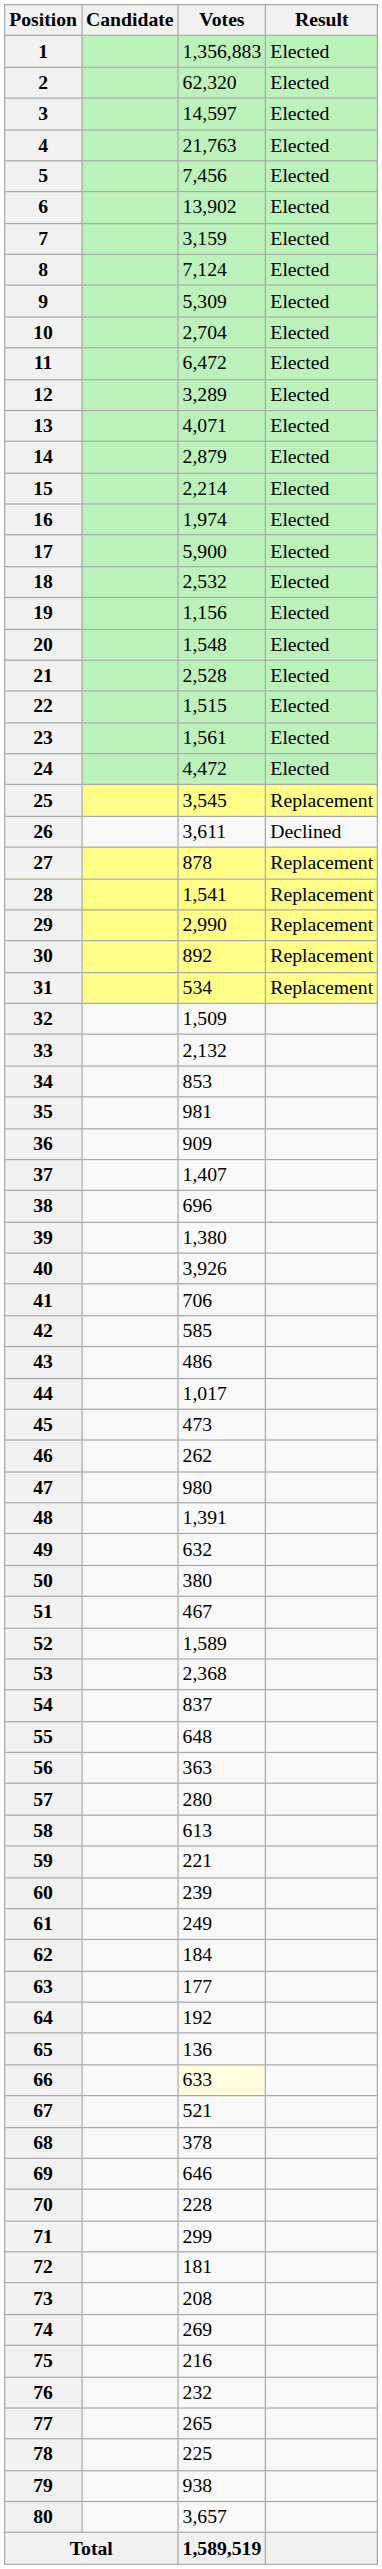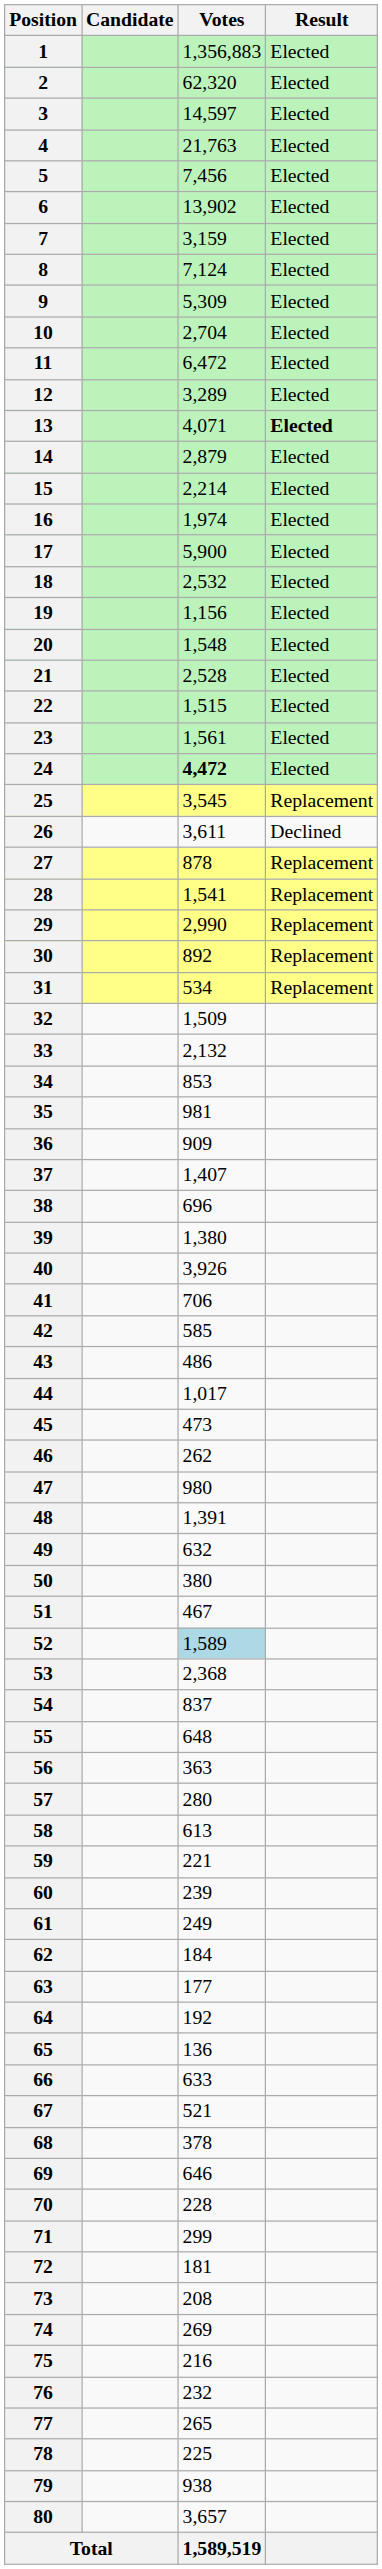(300, 425) normal -> (302, 425) bold
(205, 769) normal -> (205, 769) bold
(205, 1643) no background -> (205, 1643) lightblue background
(197, 2080) lightyellow background -> (197, 2080) no background
